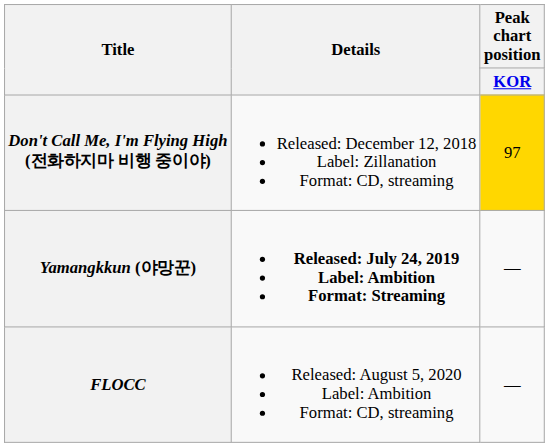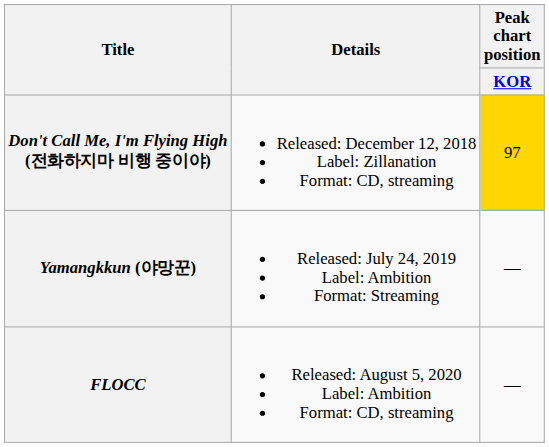(356, 278) bold -> (356, 278) normal
